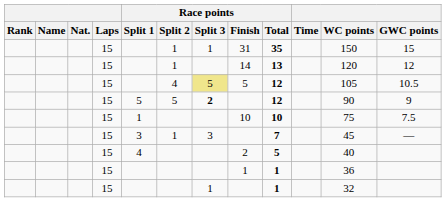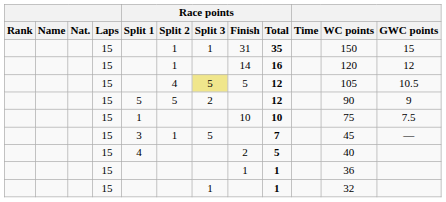(277, 65) 13 -> (277, 65) 16
(210, 100) bold -> (210, 100) normal
(210, 135) 3 -> (210, 135) 5
